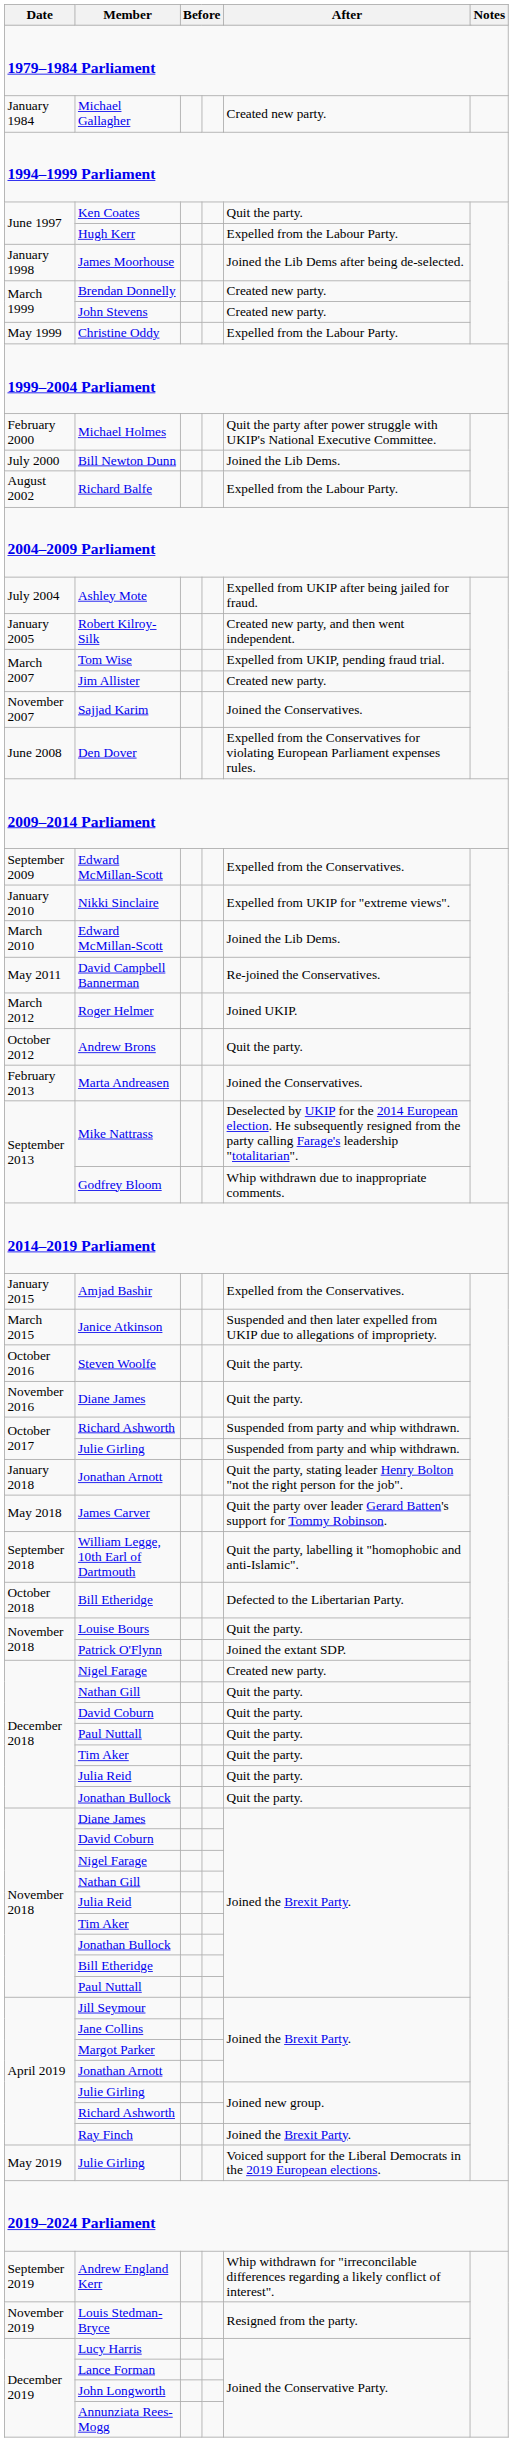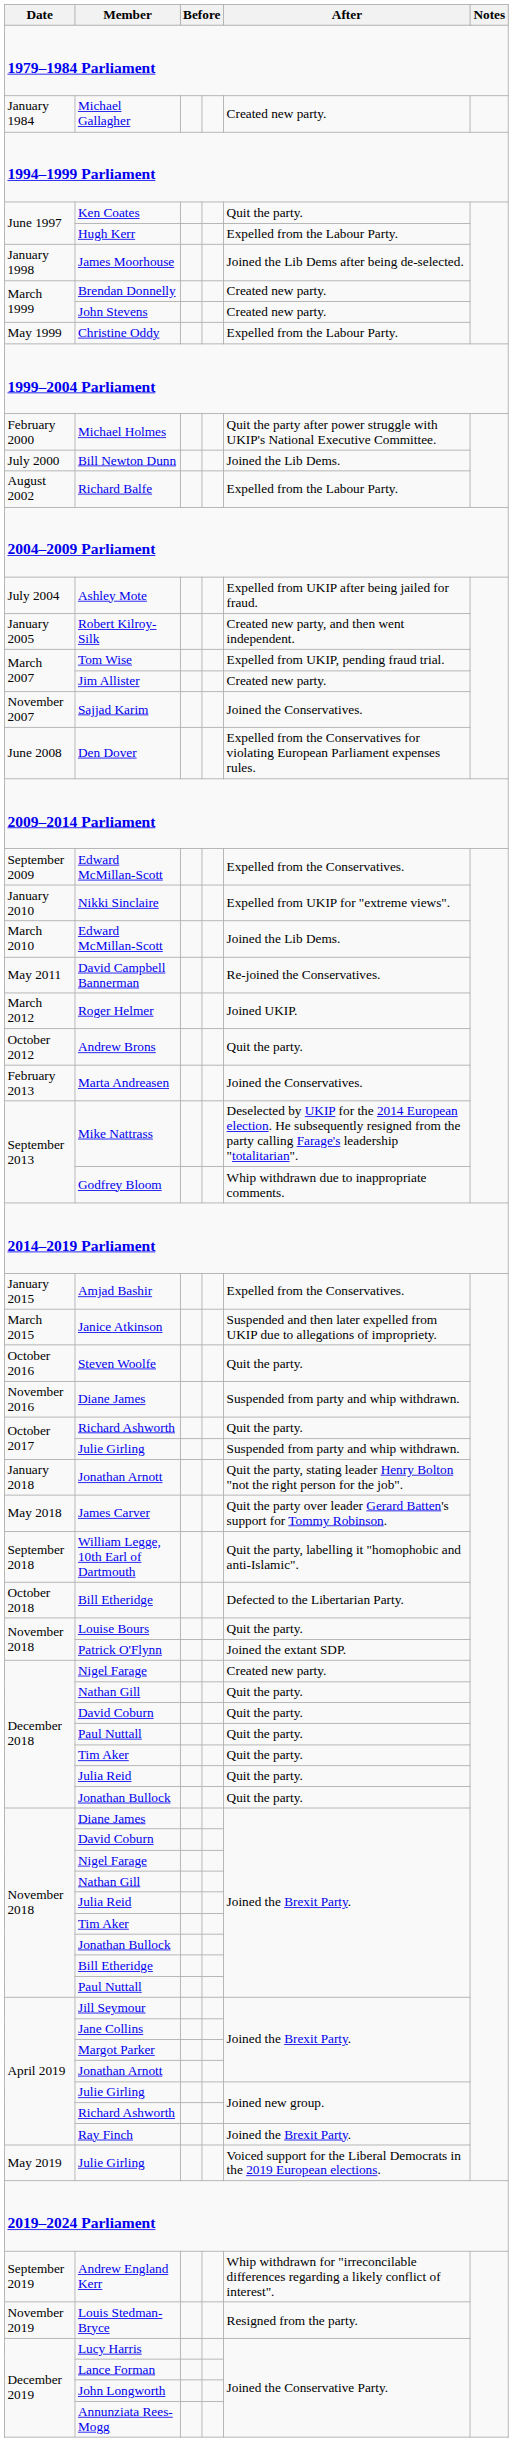(265, 1399) Quit the party. -> (343, 1399) Suspended from party and whip withdrawn.
(343, 1427) Suspended from party and whip withdrawn. -> (265, 1427) Quit the party.
